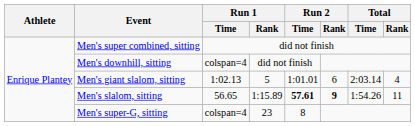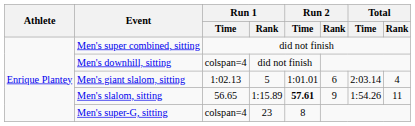(334, 96) bold -> (334, 96) normal
